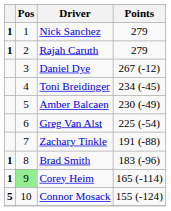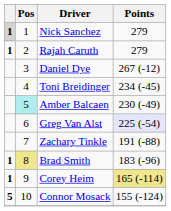(10, 32) no background -> (10, 32) lightgrey background
(26, 105) no background -> (26, 105) paleturquoise background
(139, 123) no background -> (139, 123) lavender background
(26, 160) no background -> (26, 160) khaki background
(26, 178) lightgreen background -> (26, 178) no background
(139, 178) no background -> (139, 178) khaki background
